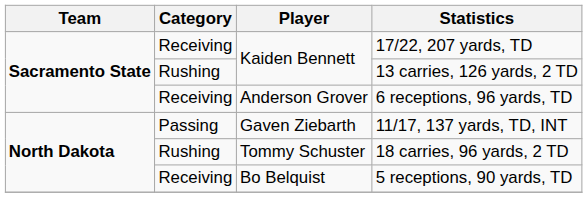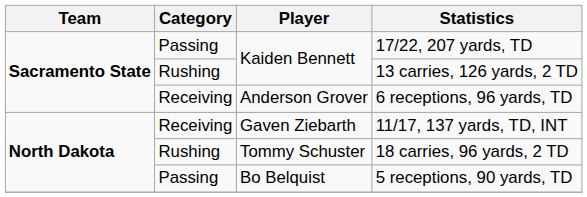(195, 45) Receiving -> (188, 45) Passing
(188, 125) Passing -> (195, 125) Receiving
(195, 178) Receiving -> (188, 178) Passing
